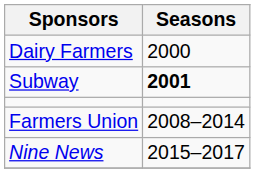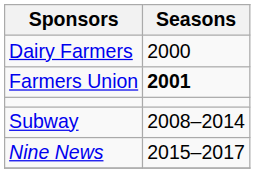(44, 81) Subway -> (74, 81) Farmers Union
(74, 121) Farmers Union -> (44, 121) Subway
